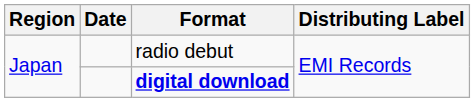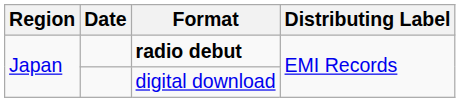(184, 50) normal -> (189, 50) bold
(213, 81) bold -> (206, 81) normal
